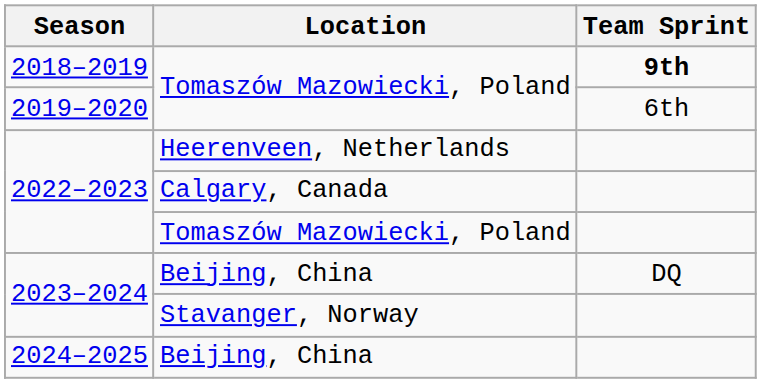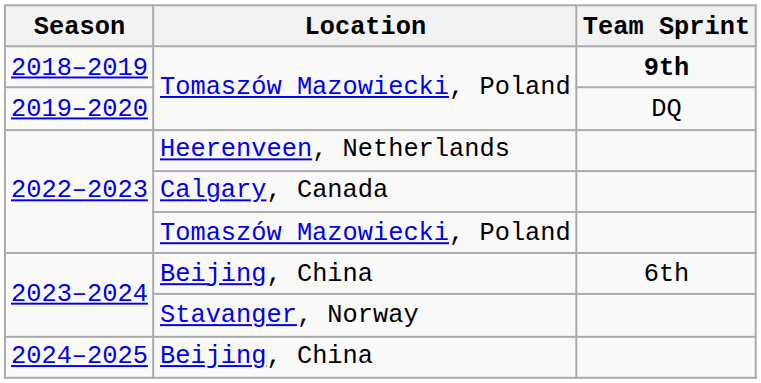(667, 109) 6th -> (667, 109) DQ
(667, 274) DQ -> (667, 274) 6th
